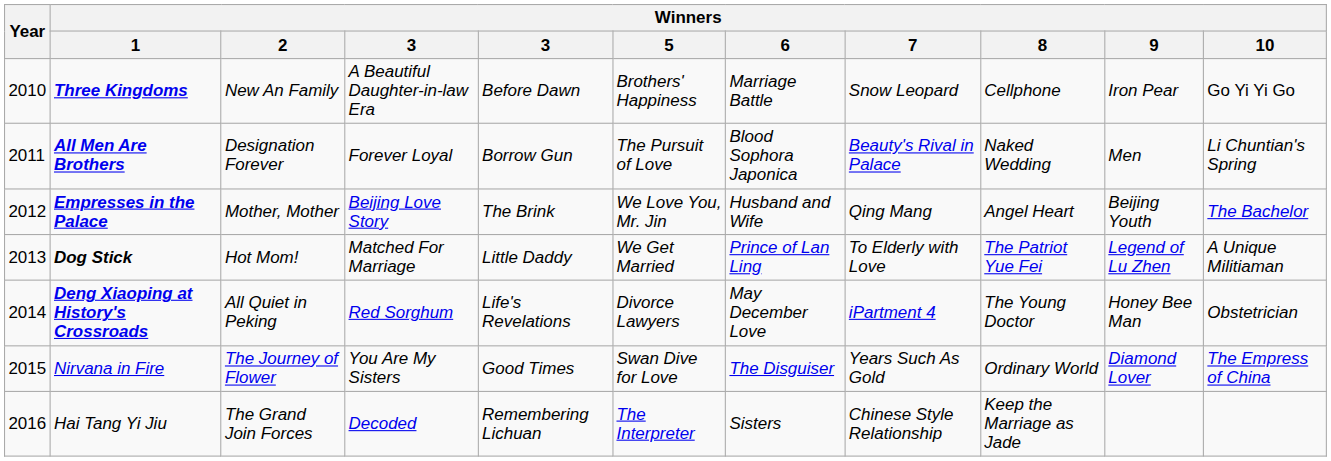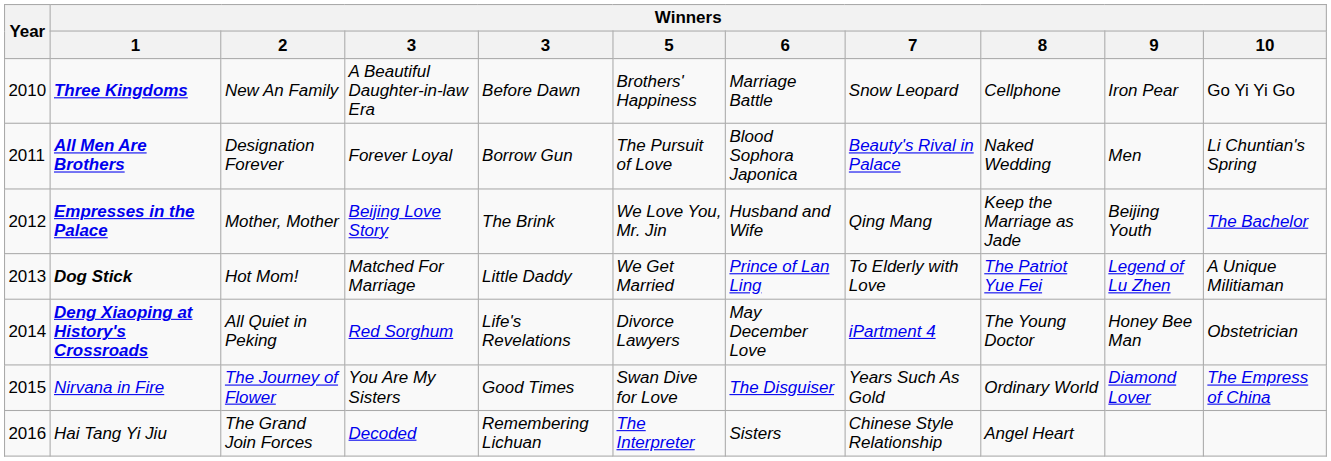(1029, 211) Angel Heart -> (1029, 220) Keep the Marriage as Jade
(1029, 423) Keep the Marriage as Jade -> (1029, 433) Angel Heart
